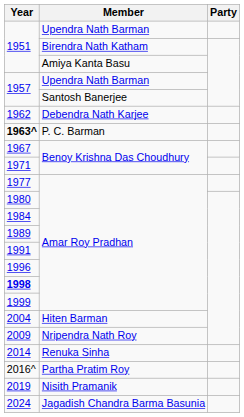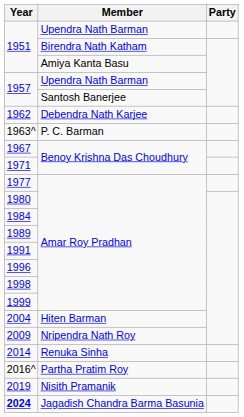(22, 132) bold -> (21, 132) normal
(19, 285) bold -> (19, 285) normal
(19, 404) normal -> (19, 404) bold
